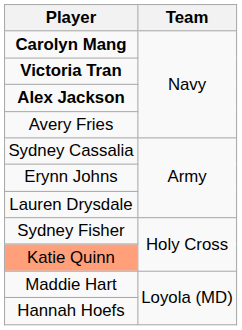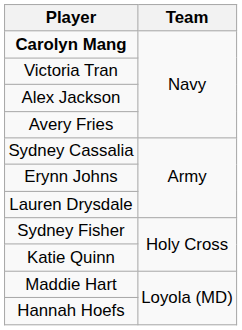(71, 71) bold -> (71, 71) normal
(71, 97) bold -> (71, 97) normal
(71, 257) lightsalmon background -> (71, 257) no background
